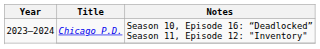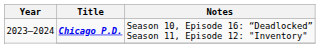(90, 31) normal -> (90, 31) bold
